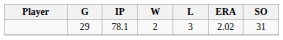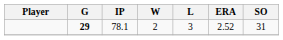(85, 27) normal -> (85, 27) bold
(226, 27) 2.02 -> (226, 27) 2.52
